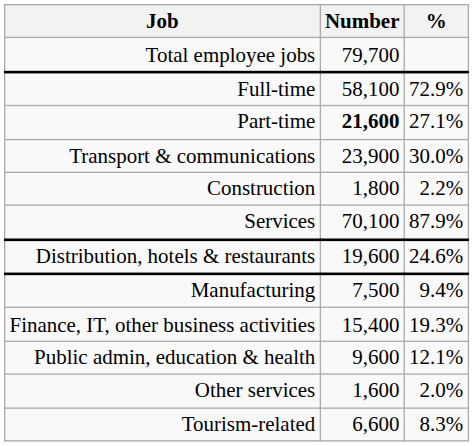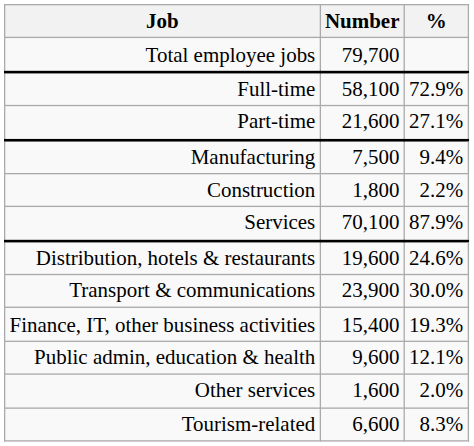(371, 122) bold -> (371, 122) normal
rows swapped: (253, 290) <-> (192, 155)
